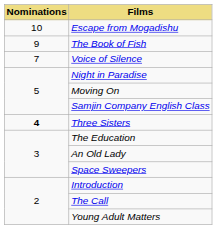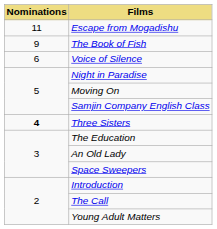(37, 28) 10 -> (37, 28) 11
(37, 59) 7 -> (37, 59) 6
